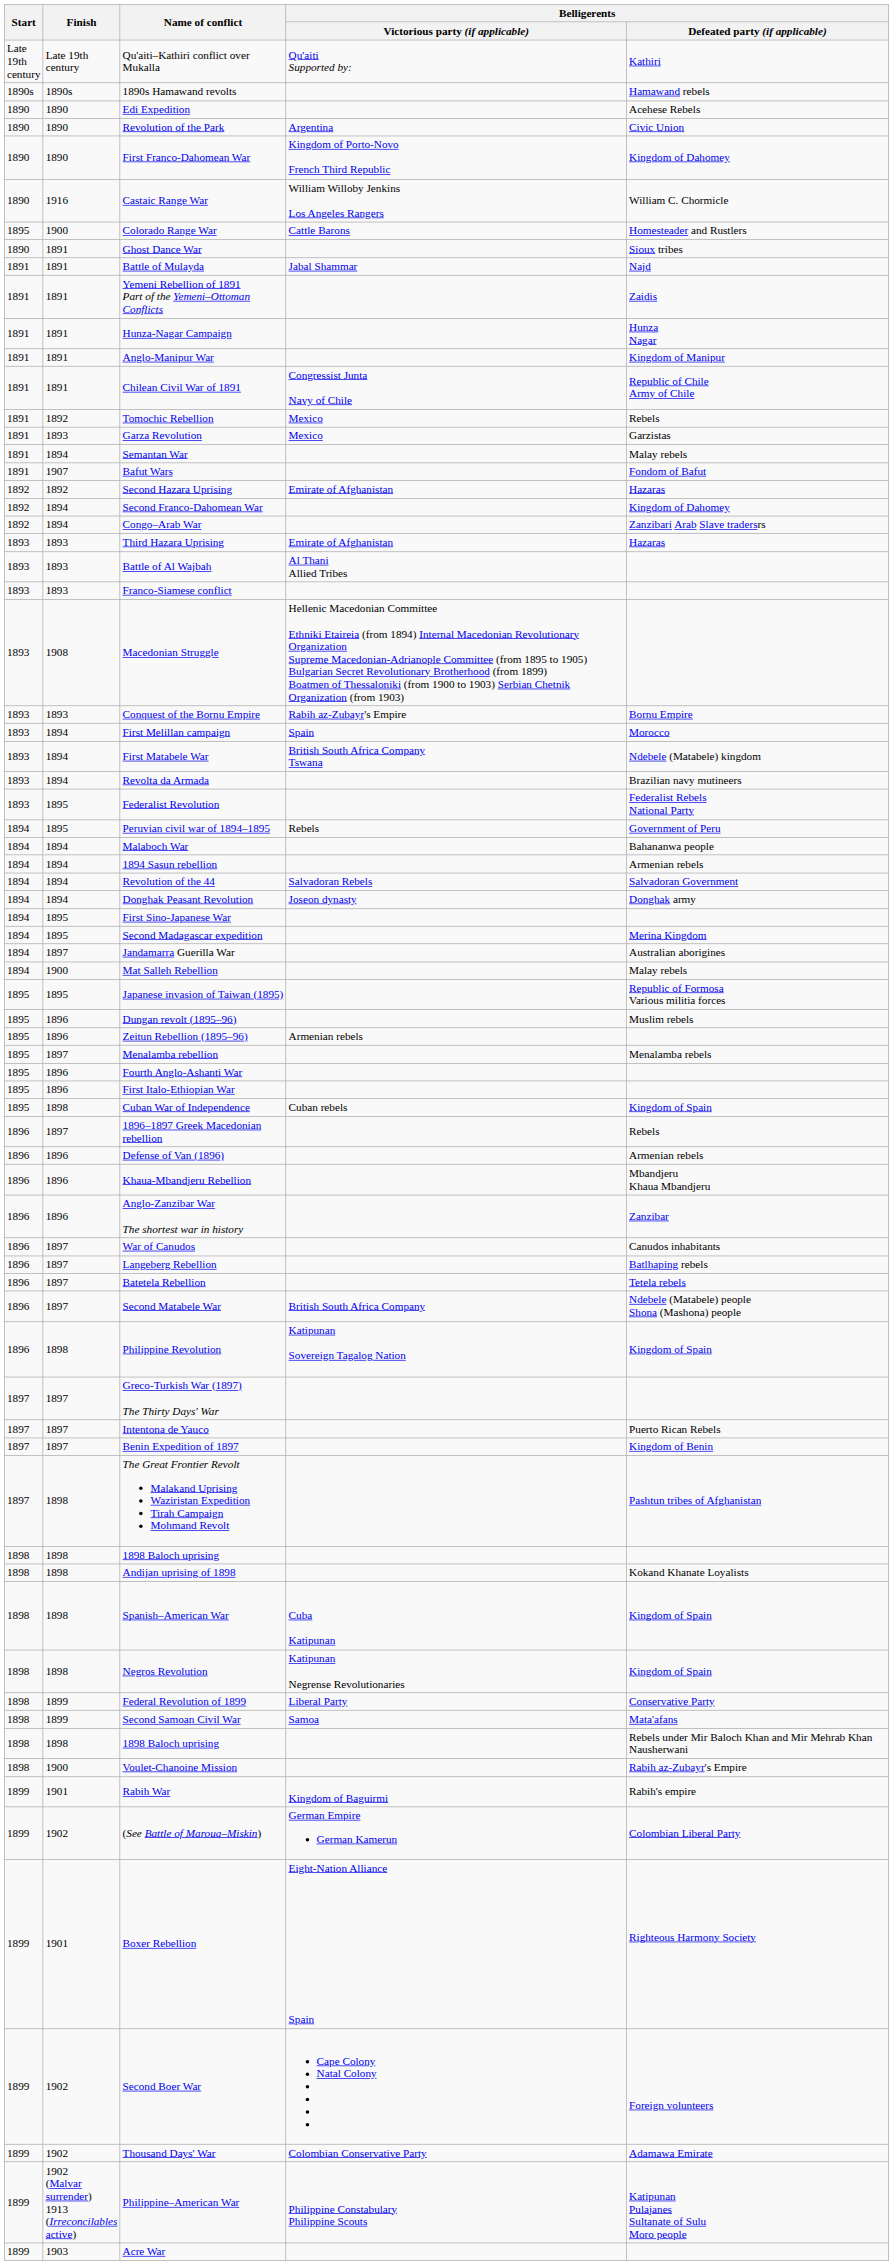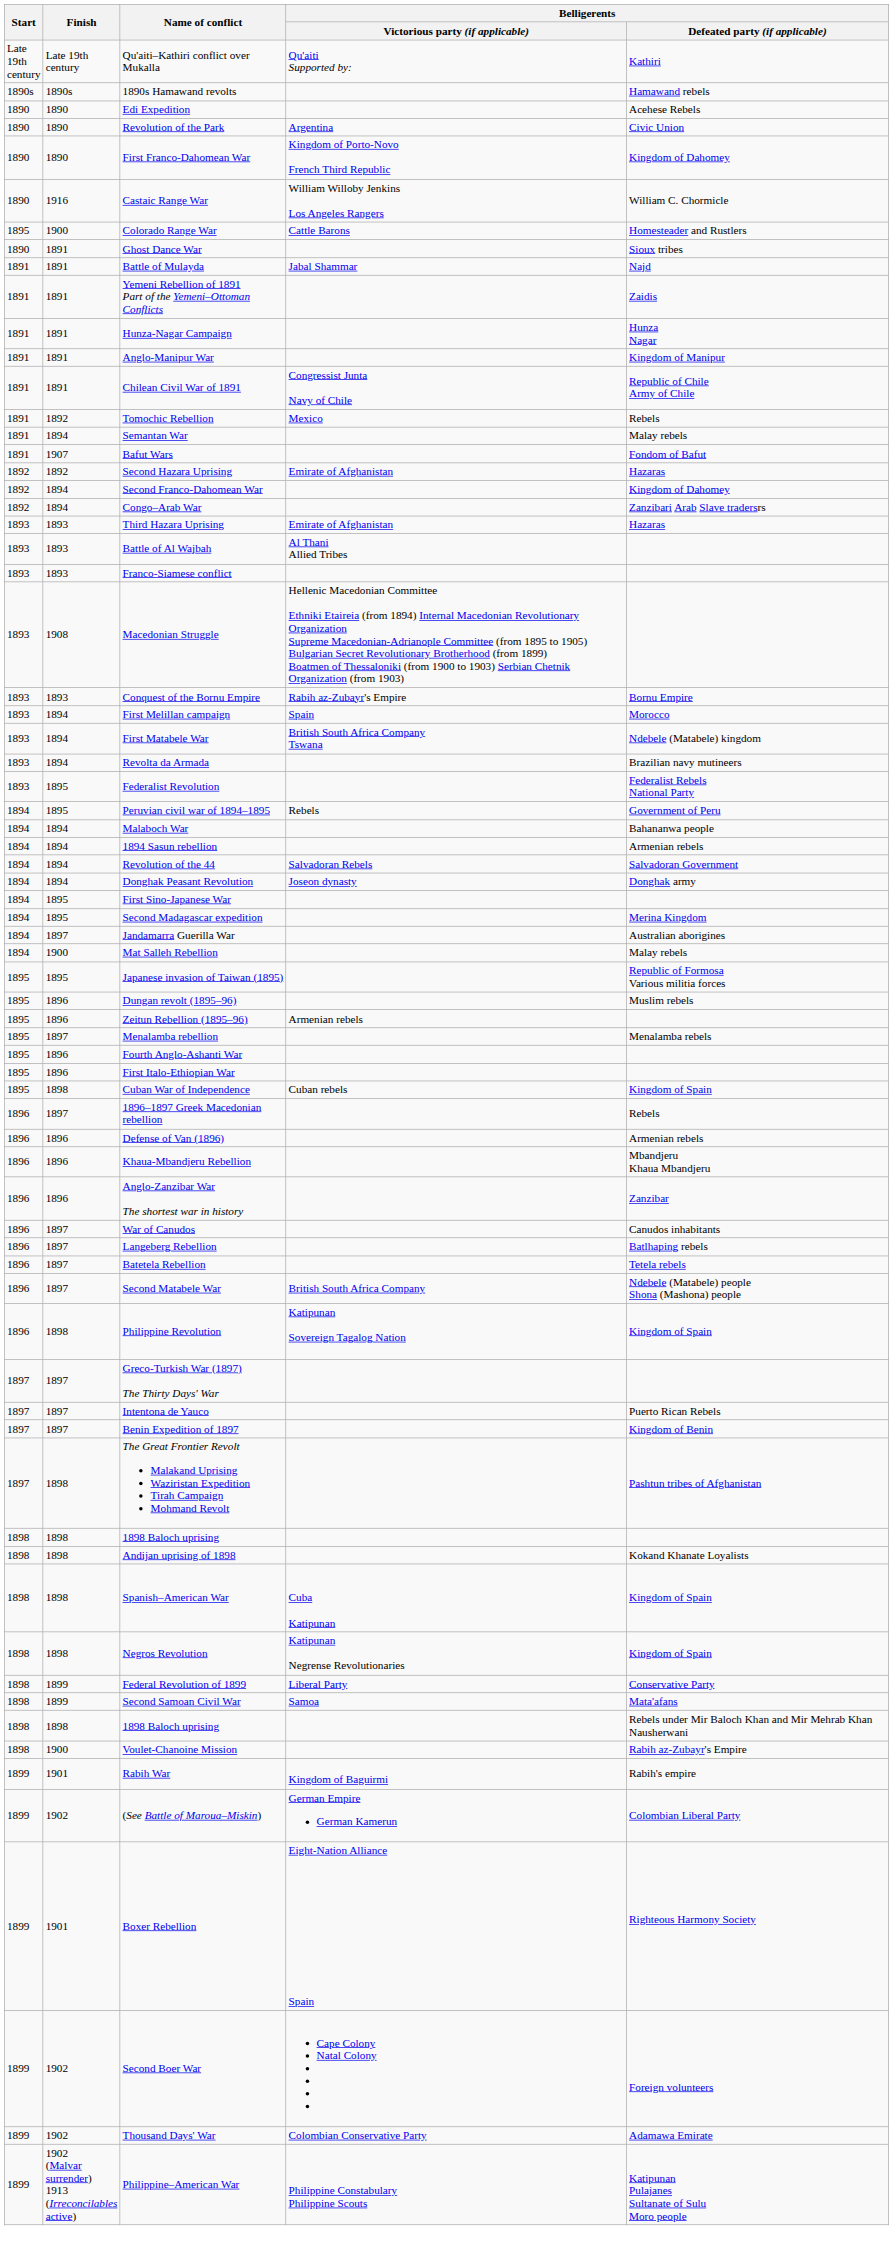- row: (162, 436)
- row: (144, 2251)
